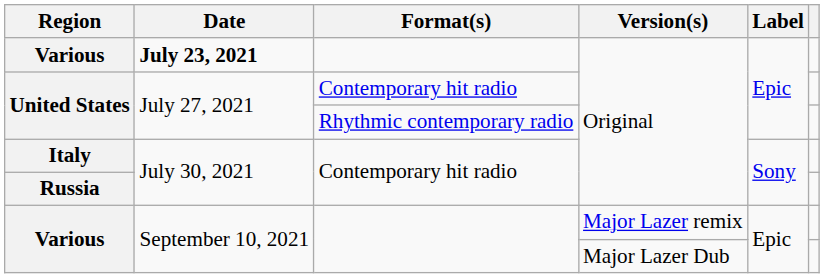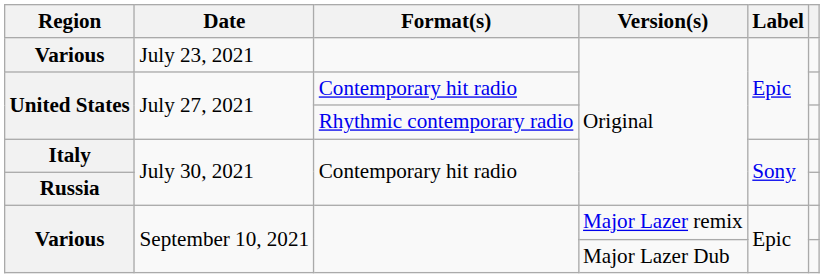(198, 54) bold -> (197, 54) normal
